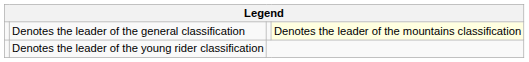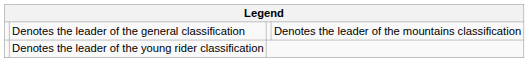(398, 31) lightyellow background -> (398, 31) no background
